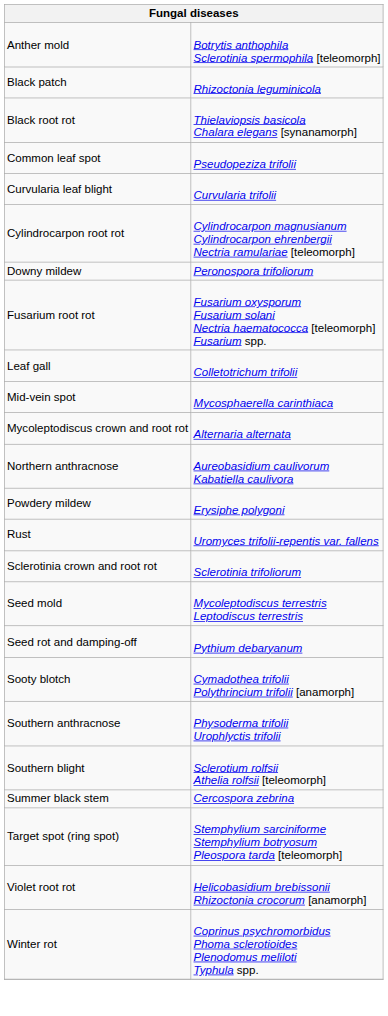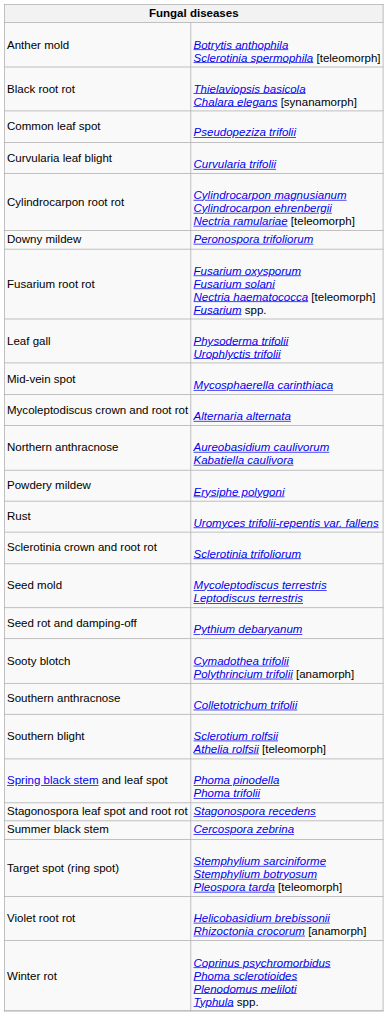- row: (37, 82)
(245, 372) Colletotrichum trifolii -> (241, 347) Physoderma trifolii Urophlyctis trifolii
(241, 730) Physoderma trifolii Urophlyctis trifolii -> (245, 705) Colletotrichum trifolii
+ row: (87, 780)
+ row: (97, 812)
